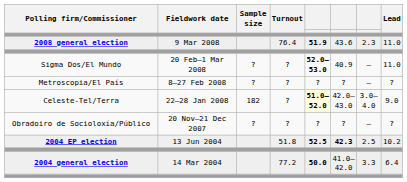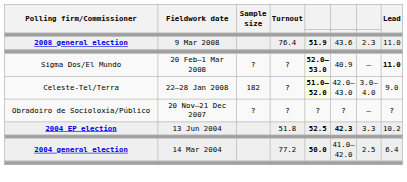(392, 65) normal -> (392, 65) bold
- row: (81, 83)
(369, 142) 2.5 -> (369, 129) 3.3
(369, 163) 3.3 -> (369, 150) 2.5
